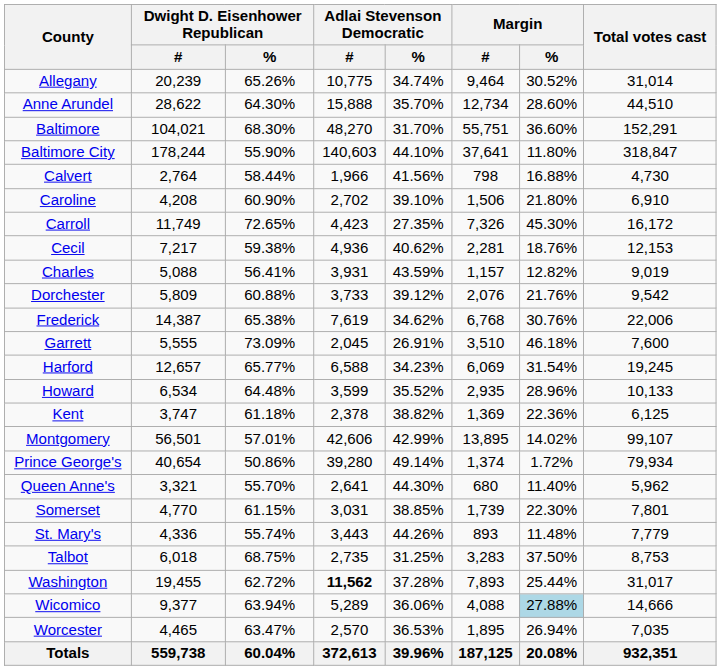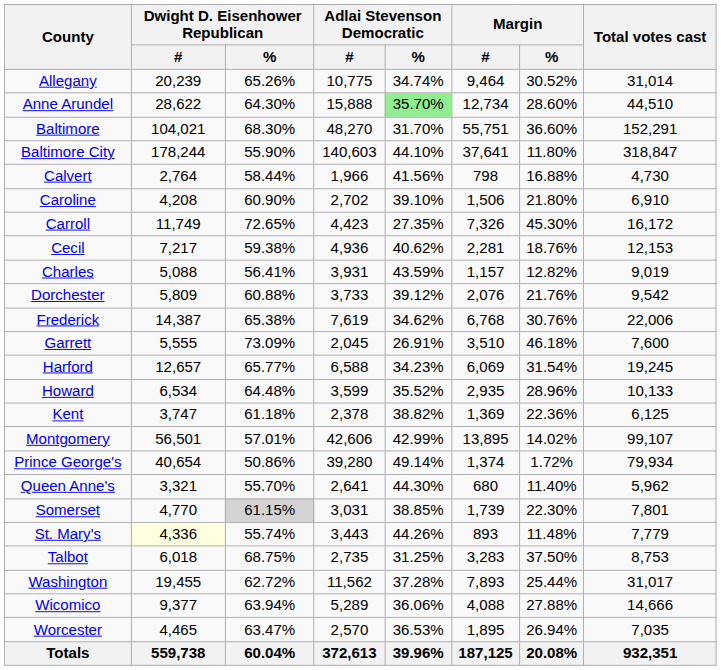(418, 104) no background -> (418, 104) lightgreen background
(270, 510) no background -> (270, 510) lightgrey background
(178, 534) no background -> (178, 534) lightyellow background
(349, 581) bold -> (349, 581) normal
(552, 605) lightblue background -> (552, 605) no background
